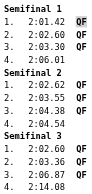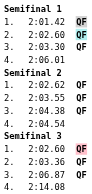(81, 34) no background -> (81, 34) paleturquoise background
(81, 149) no background -> (81, 149) pink background
